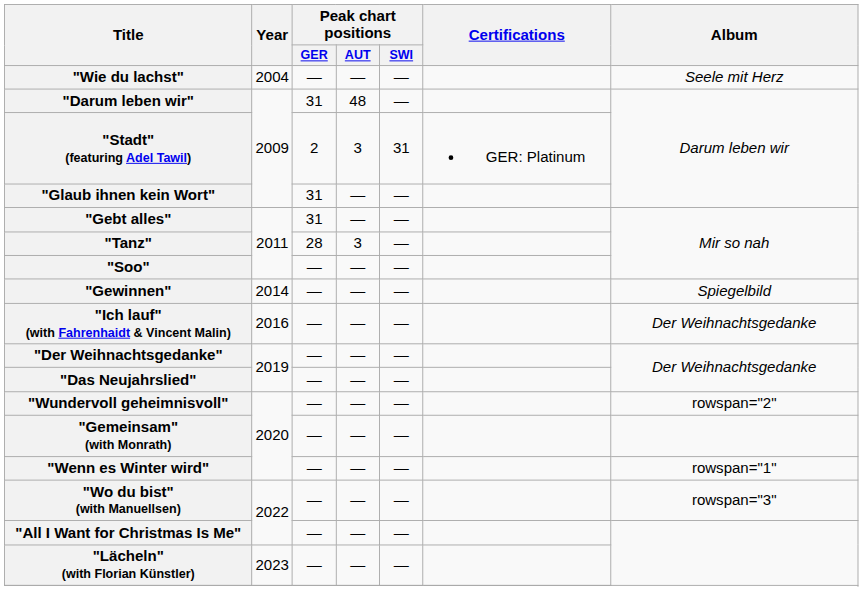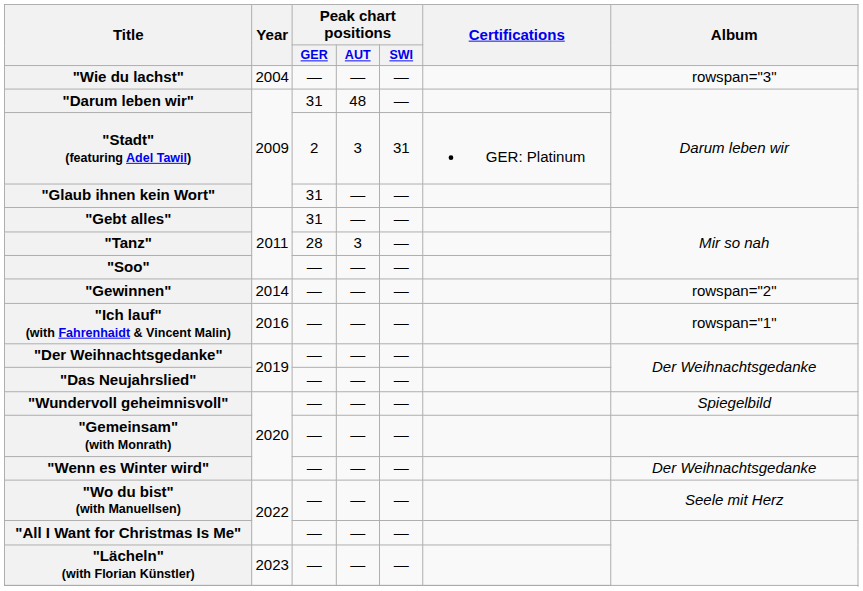(734, 77) Seele mit Herz -> (734, 77) rowspan="3"
(734, 291) Spiegelbild -> (734, 291) rowspan="2"
(734, 323) Der Weihnachtsgedanke -> (734, 323) rowspan="1"
(734, 403) rowspan="2" -> (734, 403) Spiegelbild
(734, 468) rowspan="1" -> (734, 468) Der Weihnachtsgedanke
(734, 500) rowspan="3" -> (734, 500) Seele mit Herz
